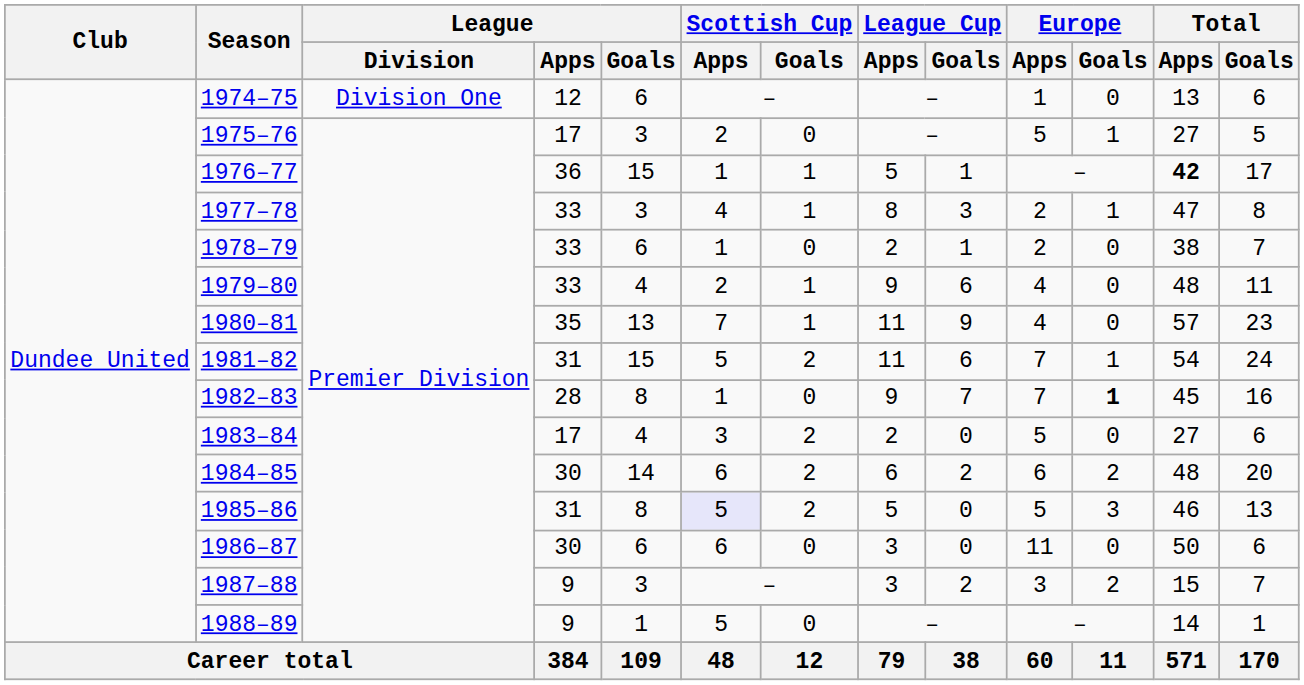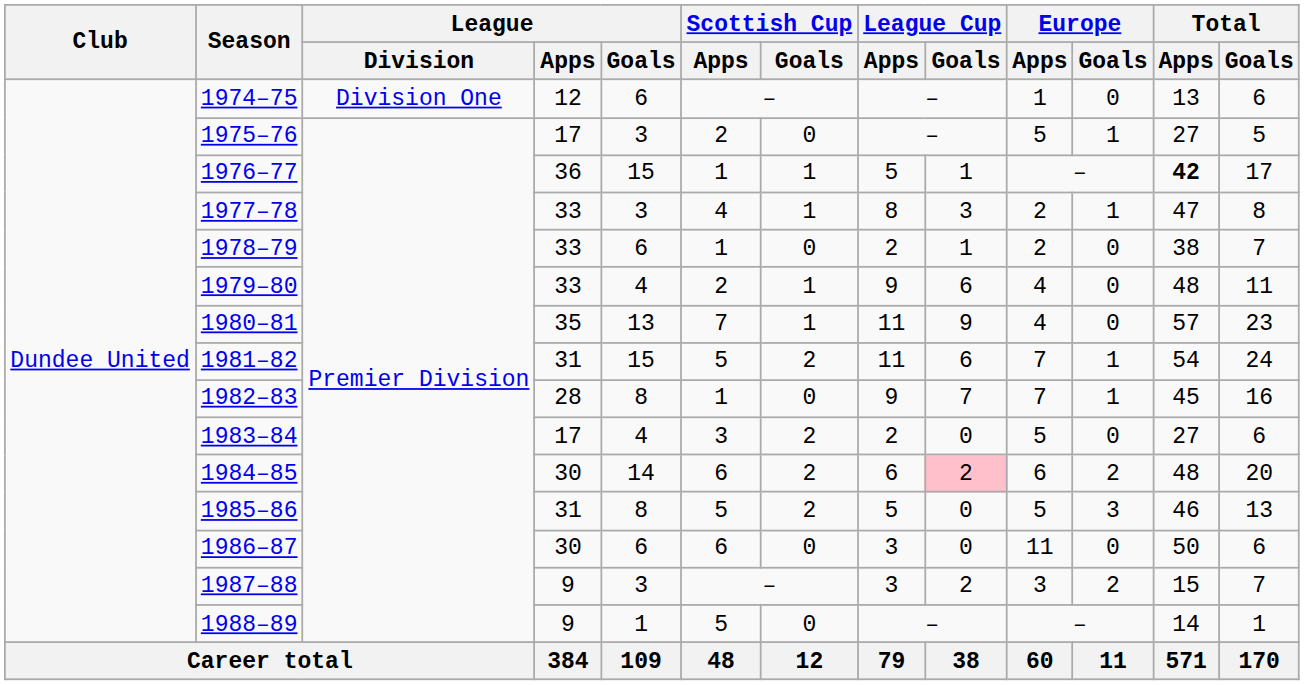(1113, 399) bold -> (1113, 399) normal
(966, 474) no background -> (966, 474) pink background
(721, 511) lavender background -> (721, 511) no background
